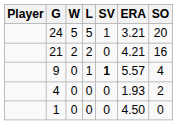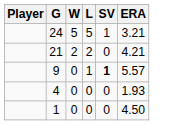- column: (160, 14)
